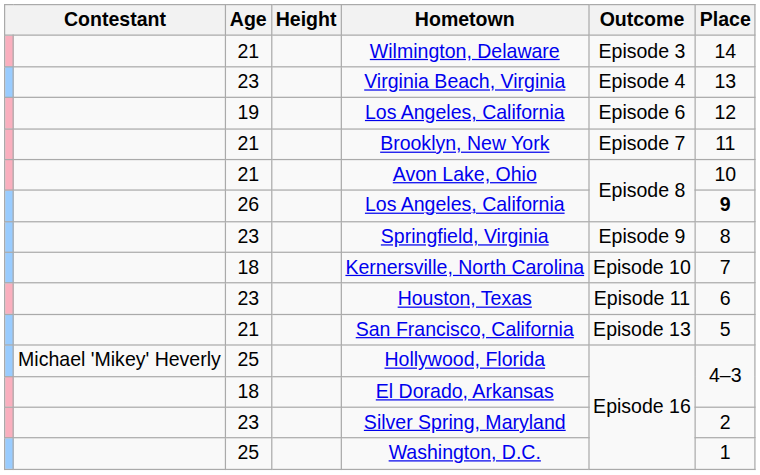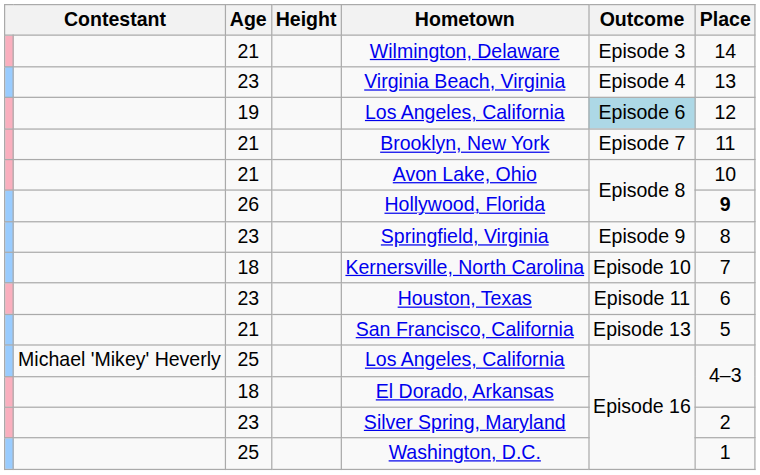(642, 112) no background -> (642, 112) lightblue background
(465, 205) Los Angeles, California -> (465, 205) Hollywood, Florida
(465, 360) Hollywood, Florida -> (465, 360) Los Angeles, California
